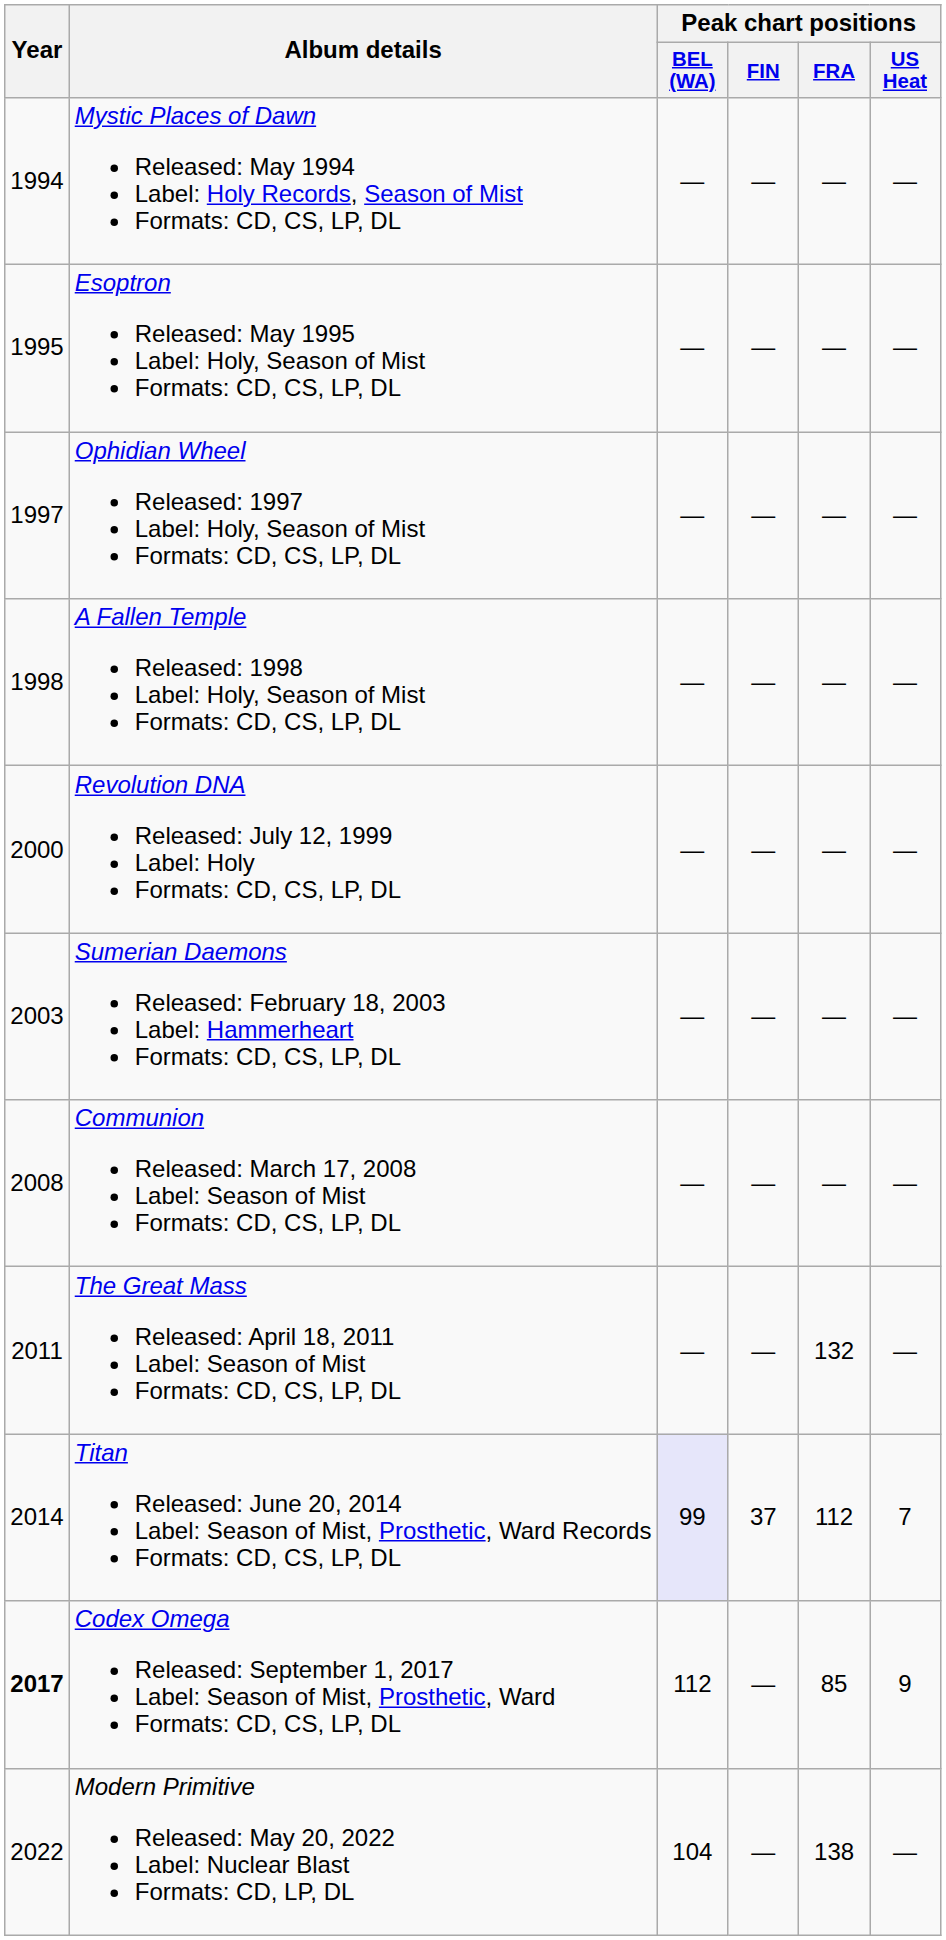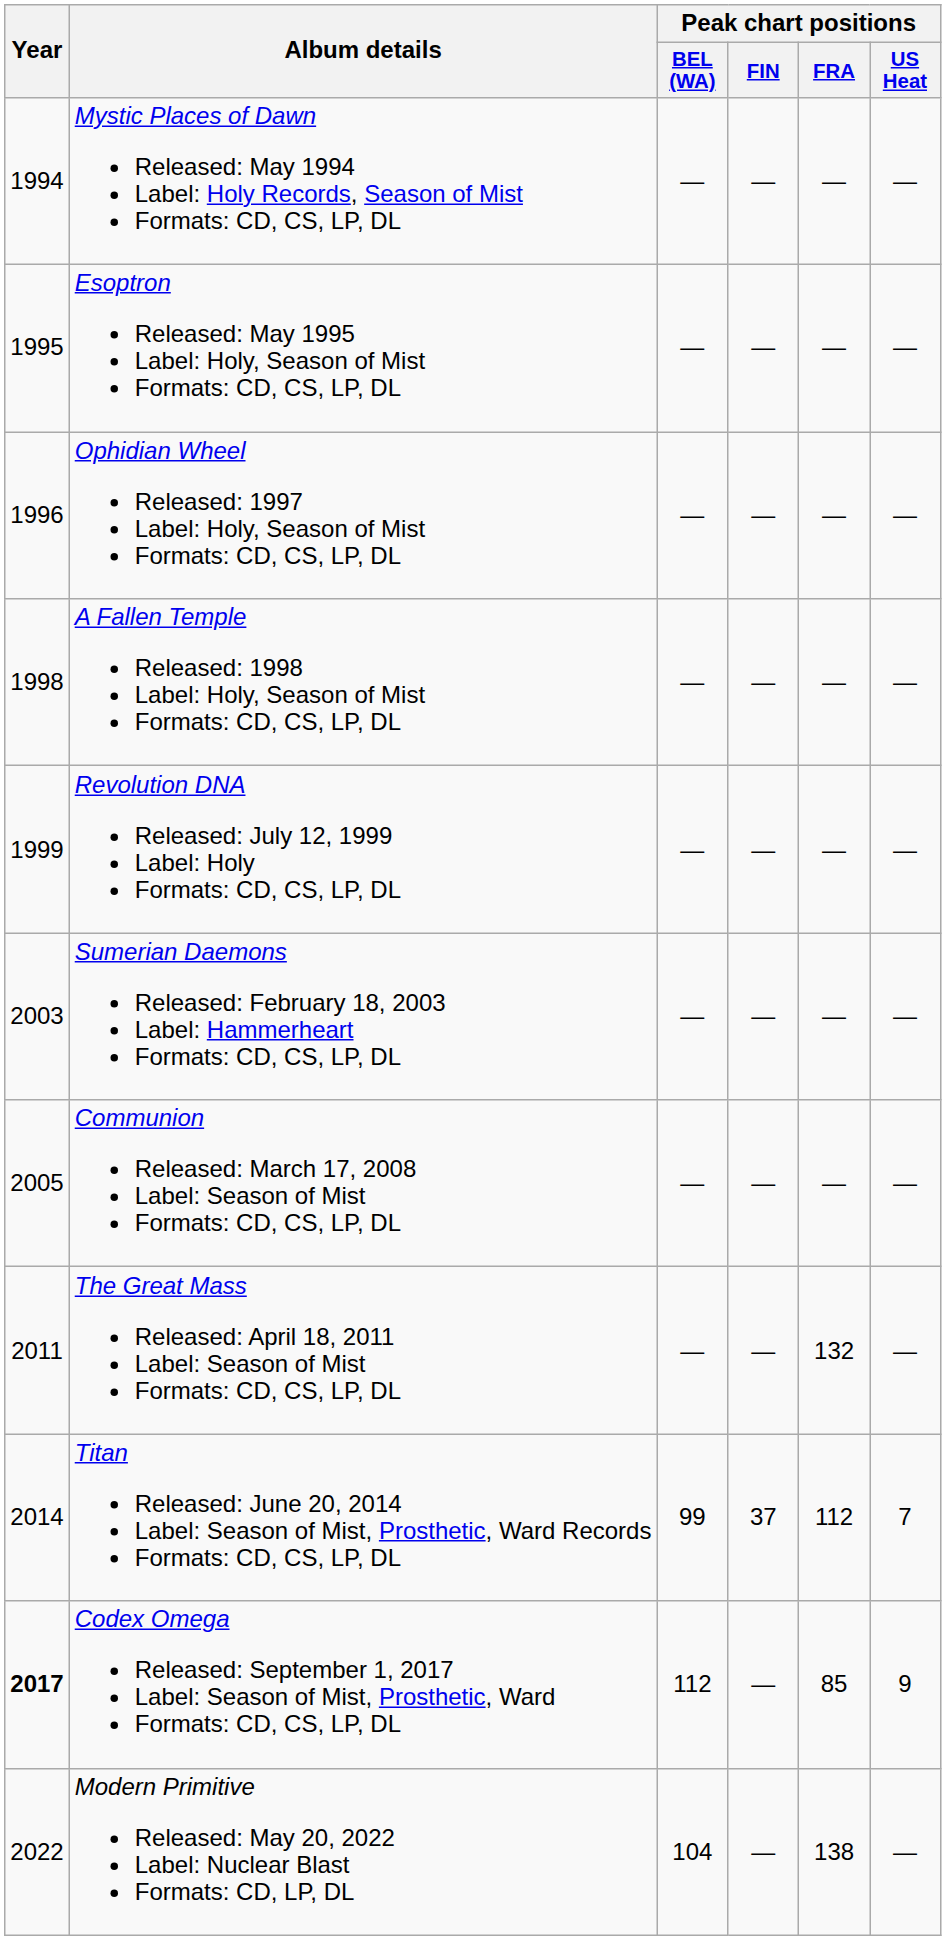(37, 514) 1997 -> (37, 514) 1996
(37, 848) 2000 -> (37, 848) 1999
(37, 1183) 2008 -> (37, 1183) 2005
(692, 1517) lavender background -> (692, 1517) no background
